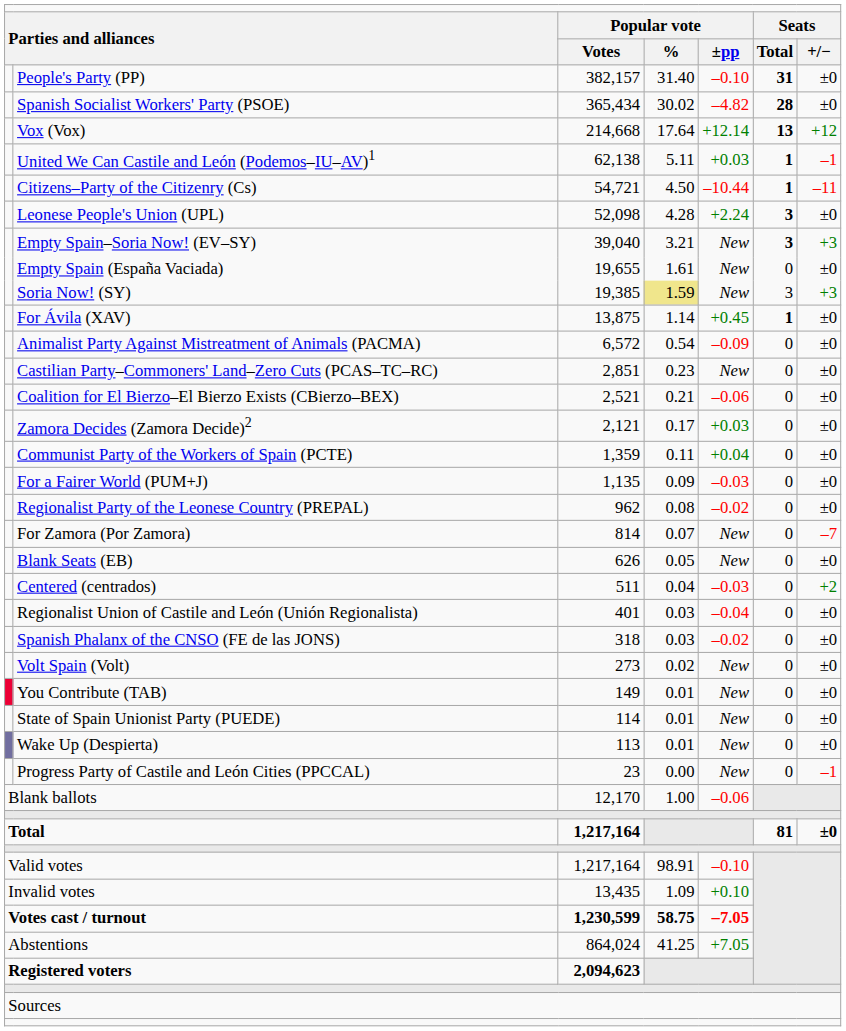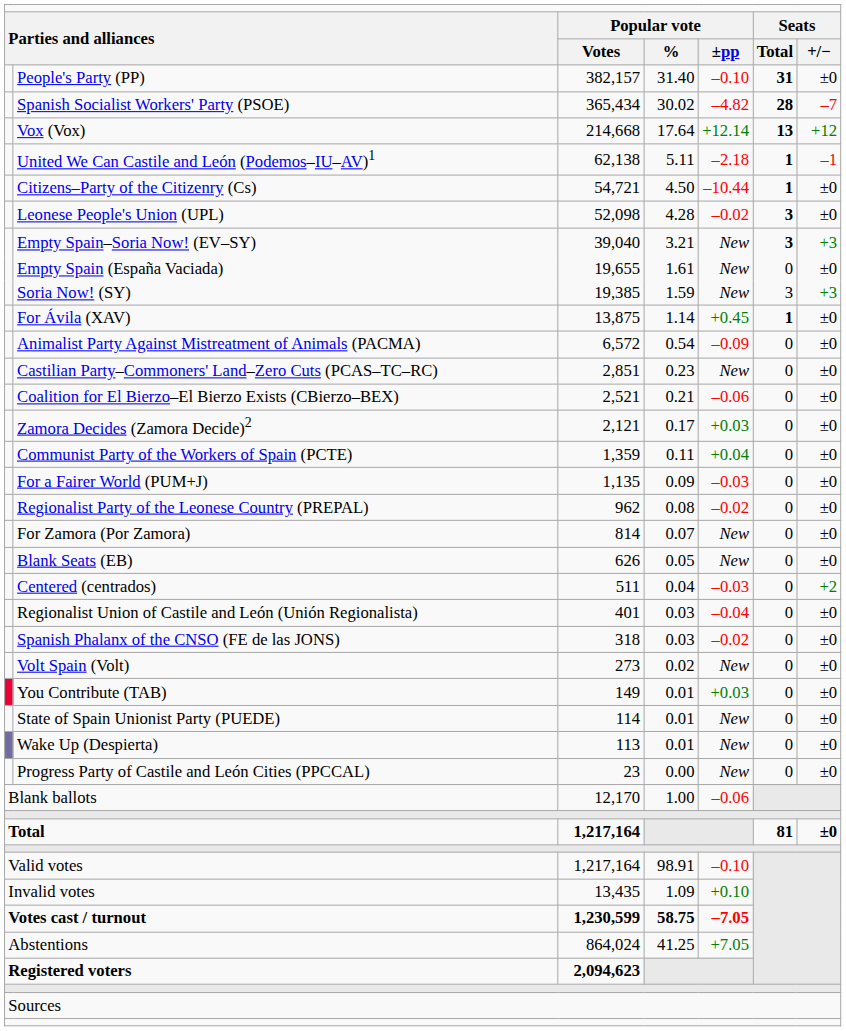(828, 104) ±0 -> (829, 104) –7
(730, 159) +0.03 -> (730, 159) –2.18
(825, 188) –11 -> (828, 188) ±0
(730, 214) +2.24 -> (730, 214) –0.02
(680, 292) khaki background -> (680, 292) no background
(829, 533) –7 -> (828, 533) ±0
(734, 692) New -> (730, 692) +0.03
(829, 771) –1 -> (828, 771) ±0
